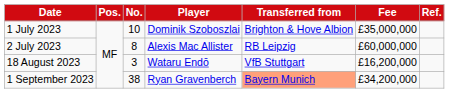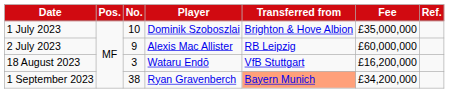(134, 46) 8 -> (134, 46) 9
